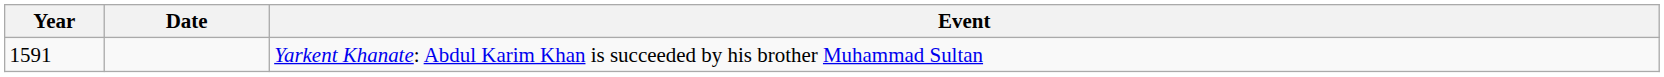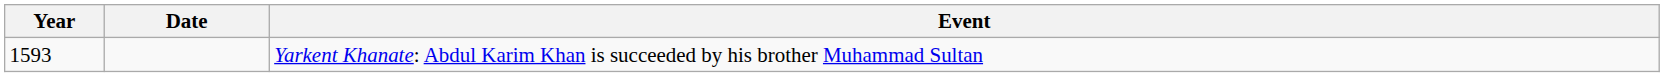(30, 54) 1591 -> (30, 54) 1593
